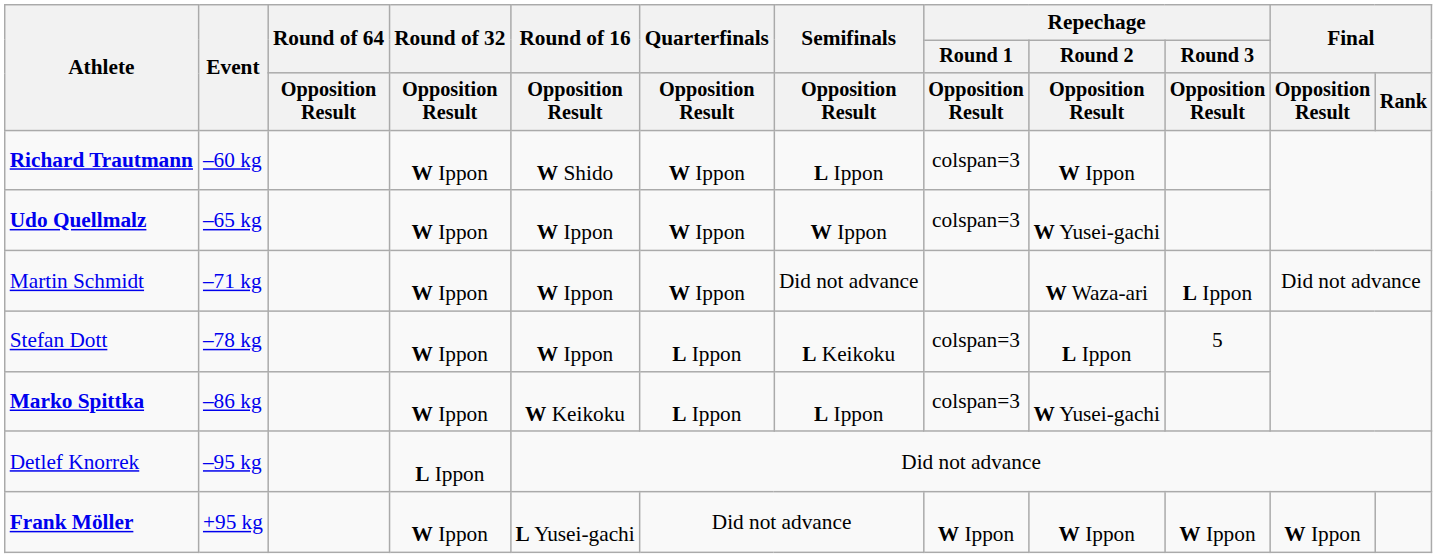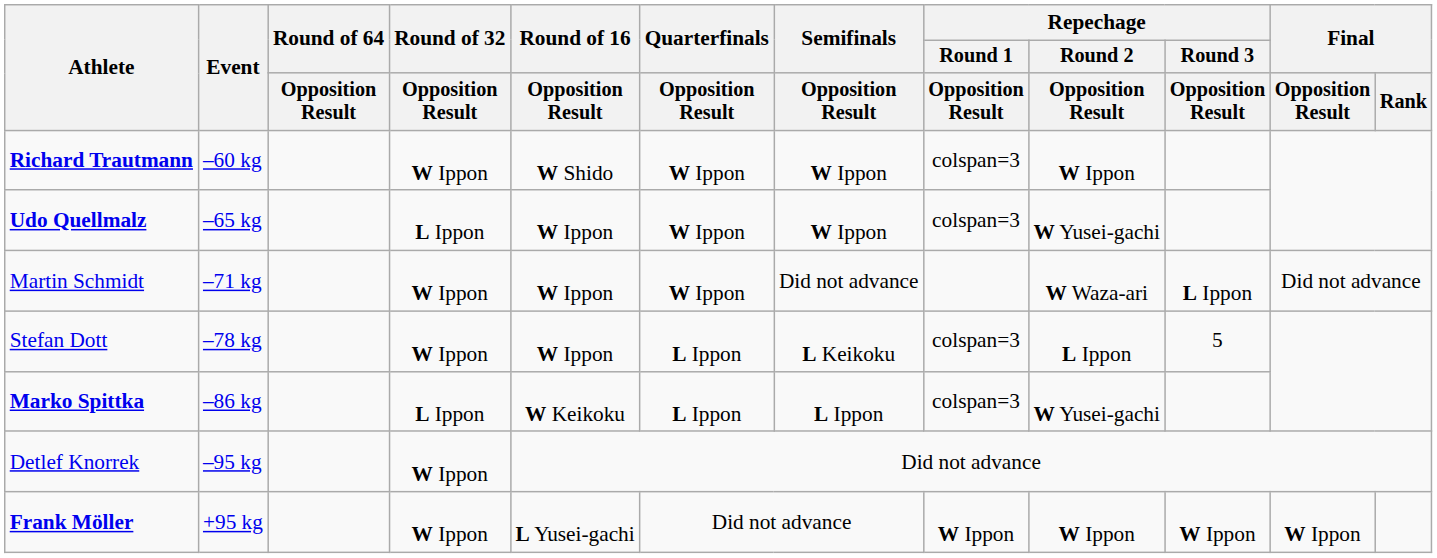(849, 172) L Ippon -> (849, 172) W Ippon
(450, 233) W Ippon -> (450, 233) L Ippon
(450, 414) W Ippon -> (450, 414) L Ippon
(450, 474) L Ippon -> (450, 474) W Ippon
